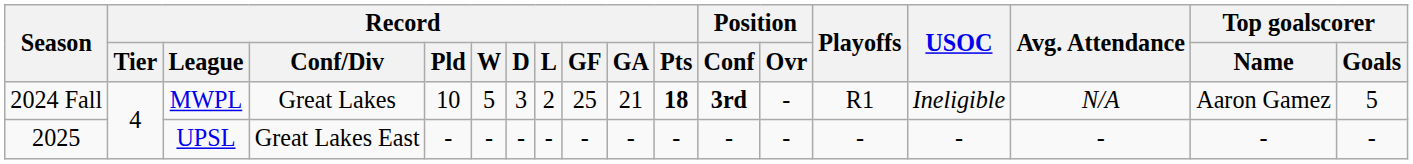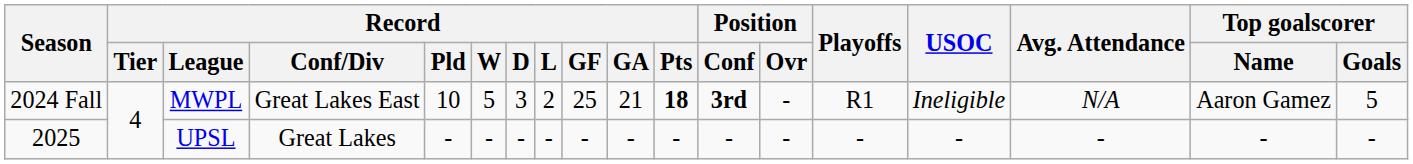(337, 100) Great Lakes -> (337, 100) Great Lakes East
(337, 138) Great Lakes East -> (337, 138) Great Lakes
